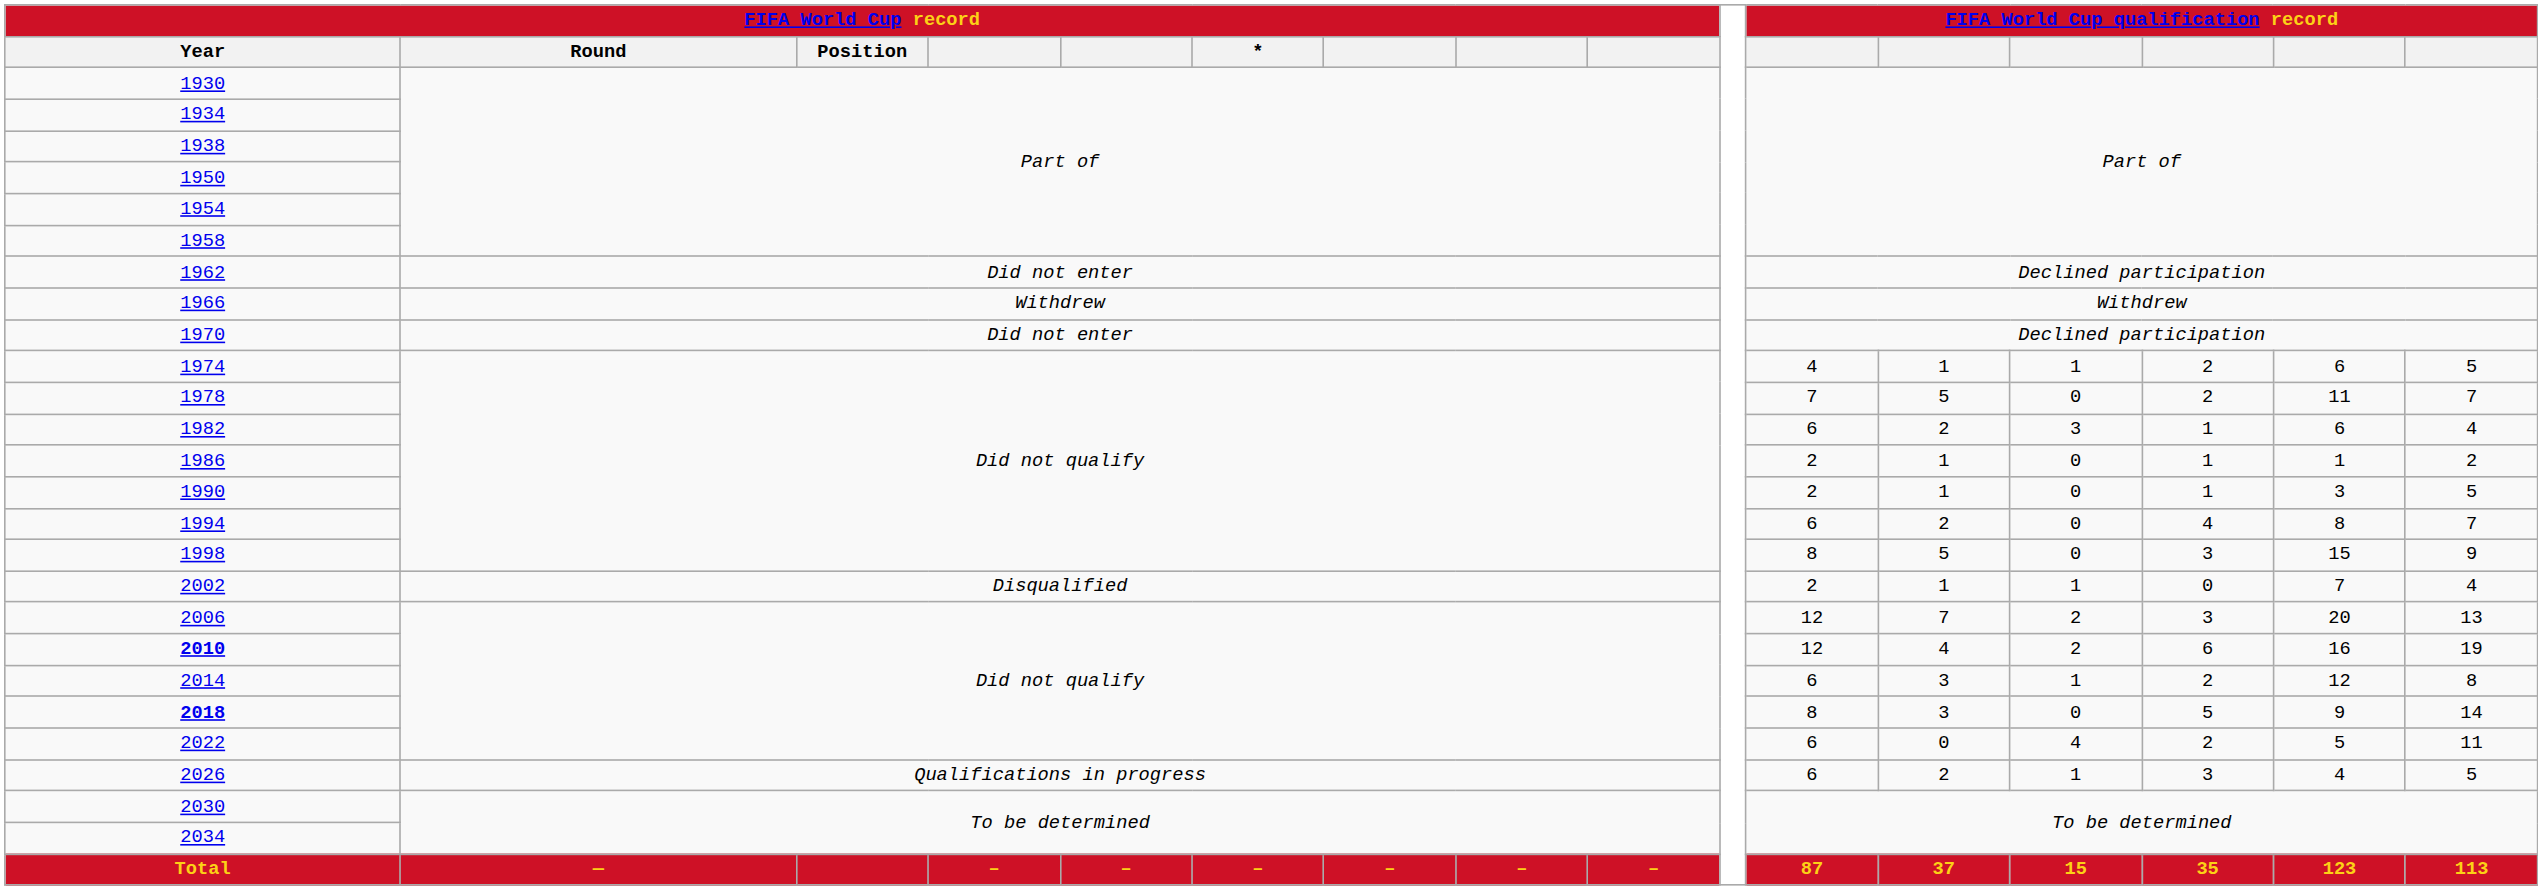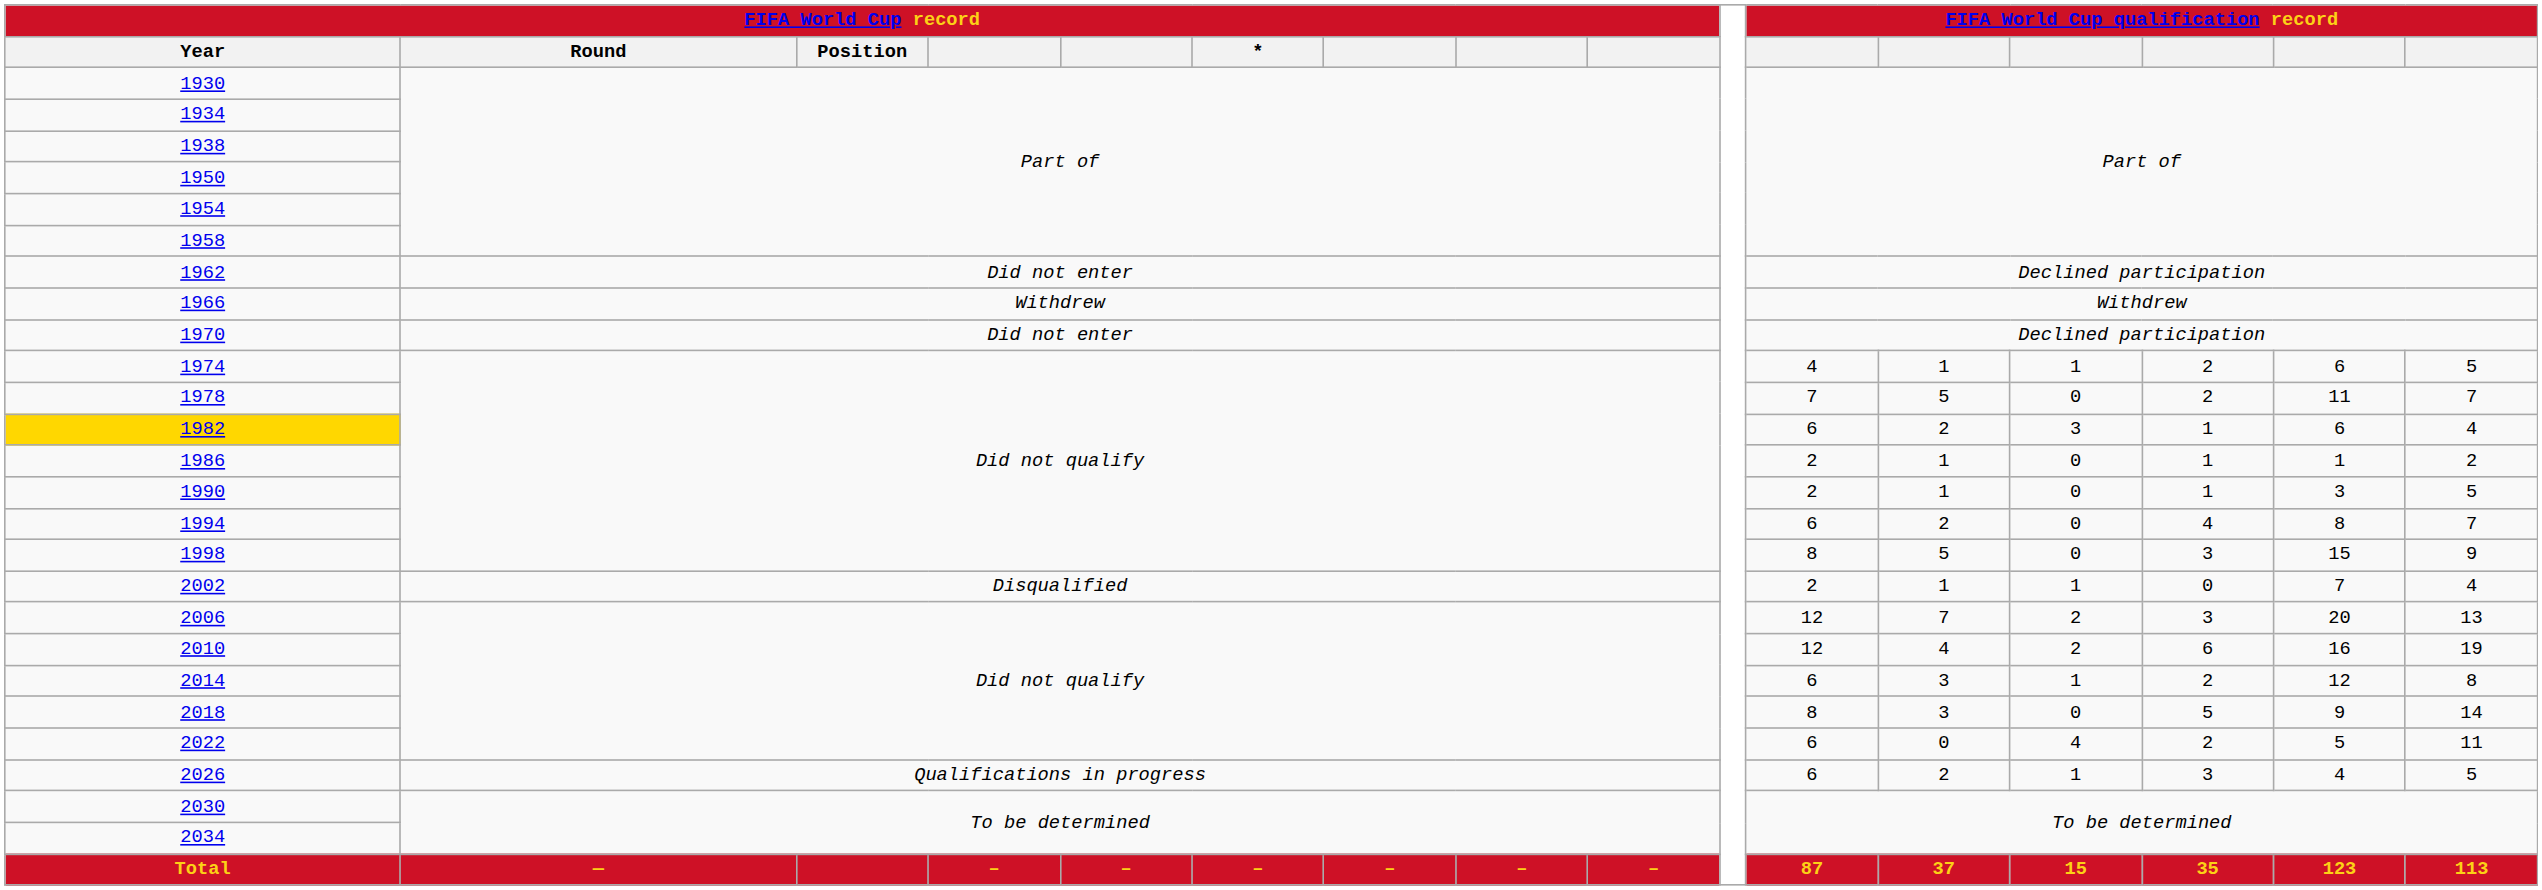(203, 429) no background -> (203, 429) gold background
(203, 649) bold -> (203, 649) normal
(203, 712) bold -> (203, 712) normal
